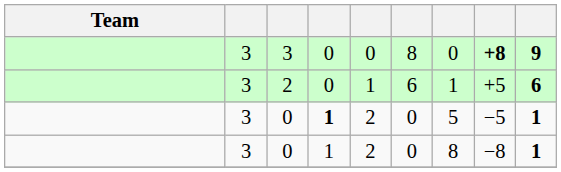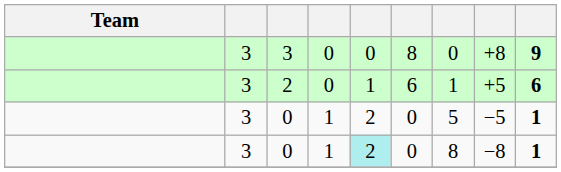(495, 53) bold -> (495, 53) normal
(329, 118) bold -> (329, 118) normal
(370, 150) no background -> (370, 150) paleturquoise background
